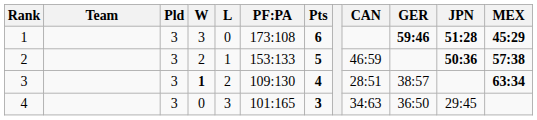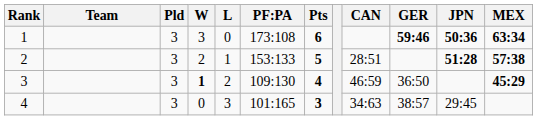(461, 37) 51:28 -> (461, 37) 50:36
(509, 37) 45:29 -> (509, 37) 63:34
(366, 59) 46:59 -> (366, 59) 28:51
(461, 59) 50:36 -> (461, 59) 51:28
(366, 81) 28:51 -> (366, 81) 46:59
(413, 81) 38:57 -> (413, 81) 36:50
(509, 81) 63:34 -> (509, 81) 45:29
(413, 103) 36:50 -> (413, 103) 38:57
